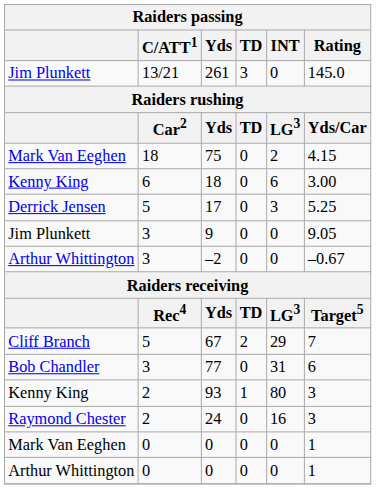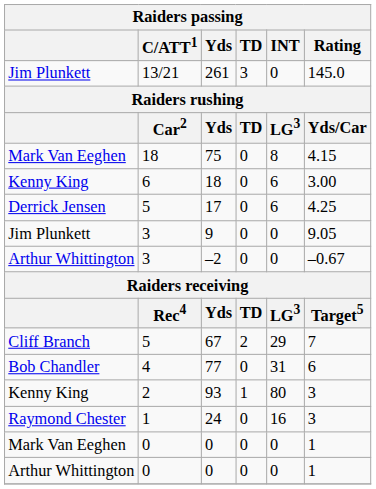(274, 155) 2 -> (274, 155) 8
(274, 207) 3 -> (274, 207) 6
(322, 207) 5.25 -> (322, 207) 4.25
(146, 367) 3 -> (146, 367) 4
(146, 418) 2 -> (146, 418) 1
